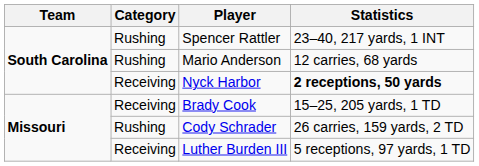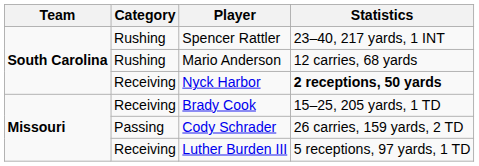(140, 127) Rushing -> (139, 127) Passing
